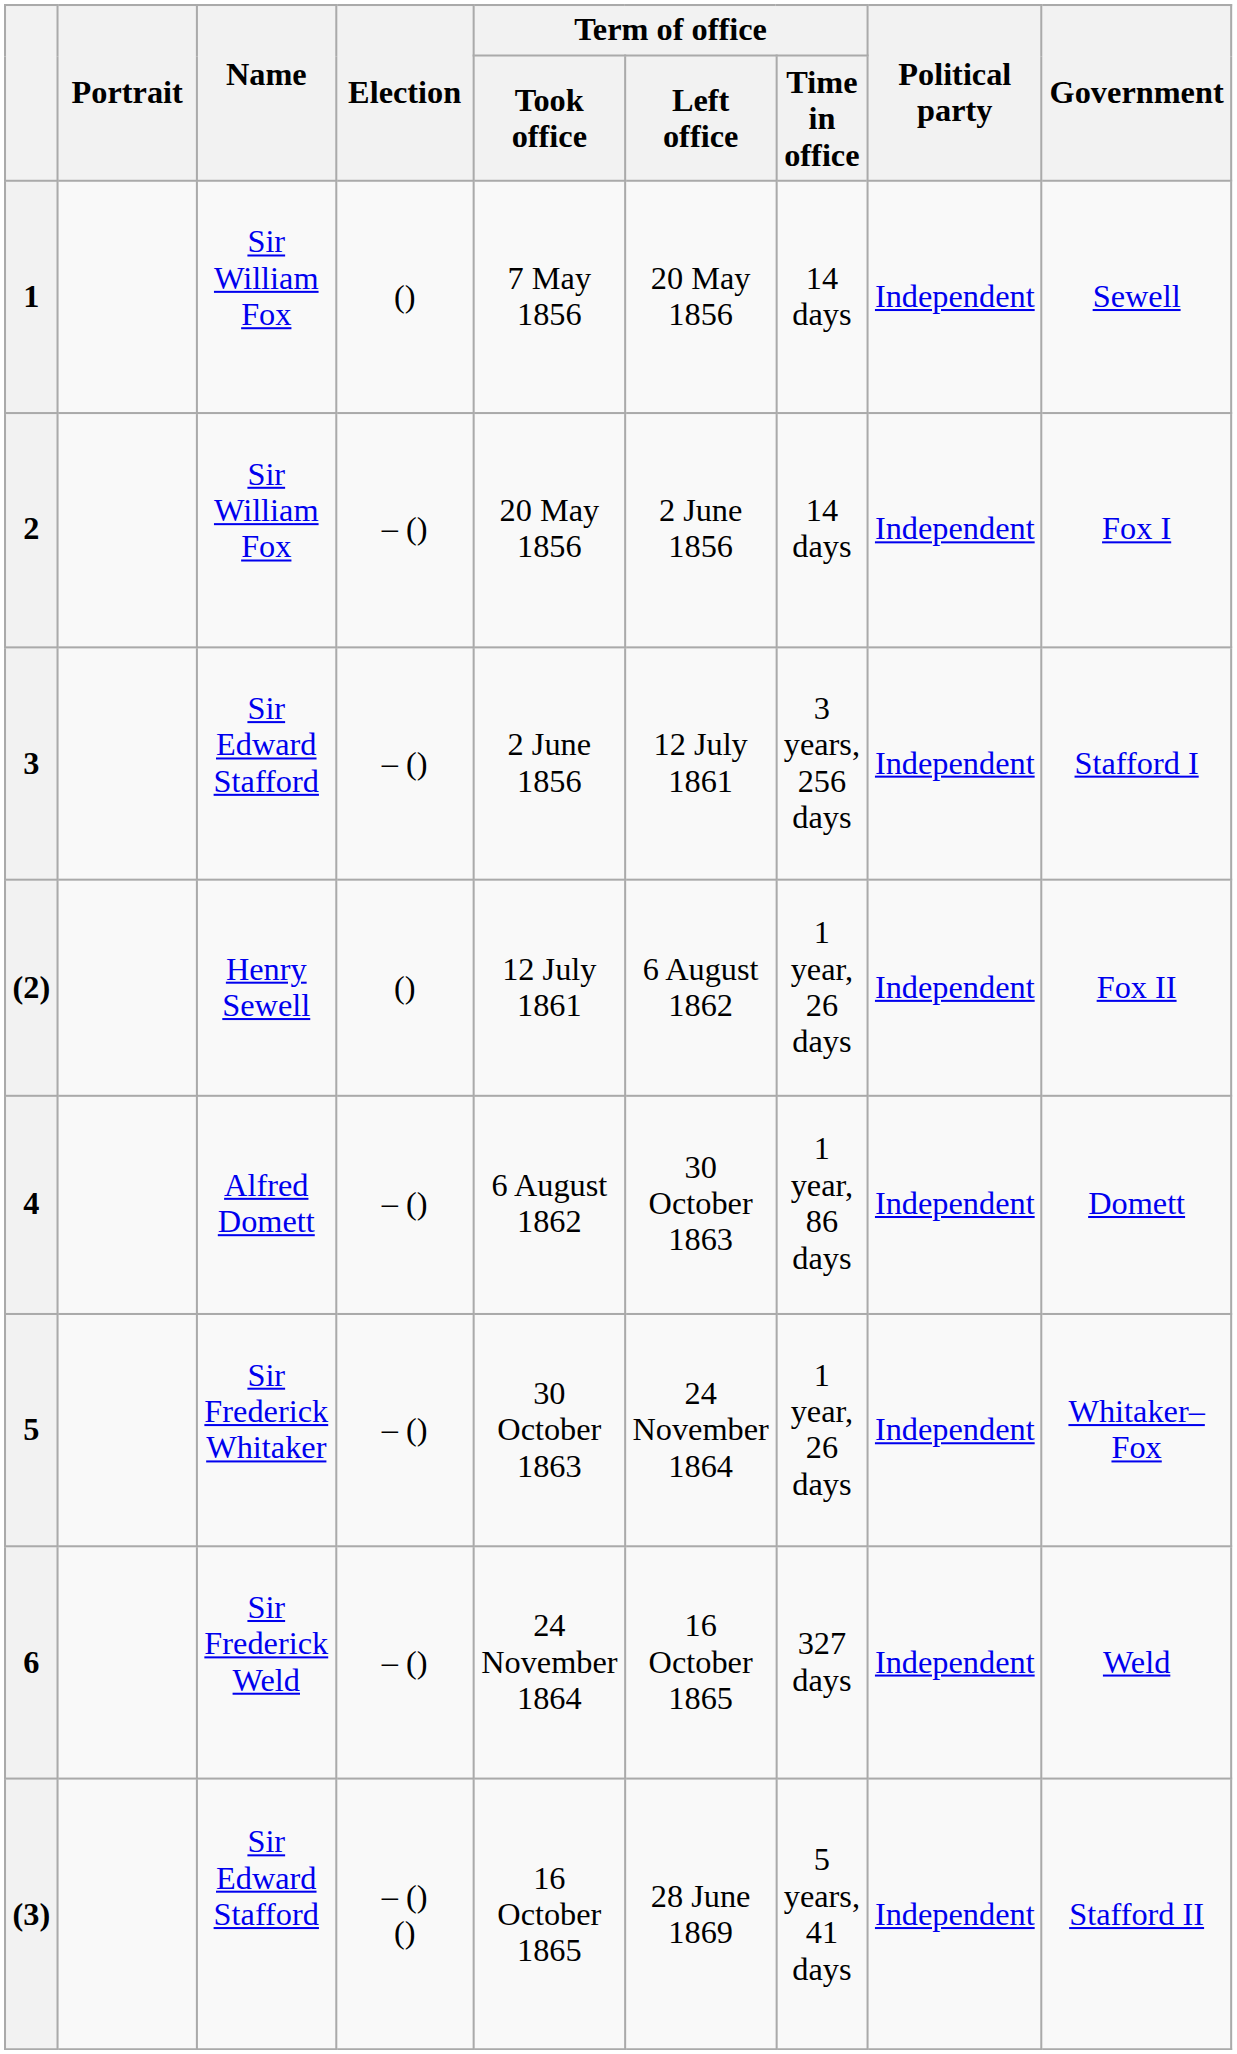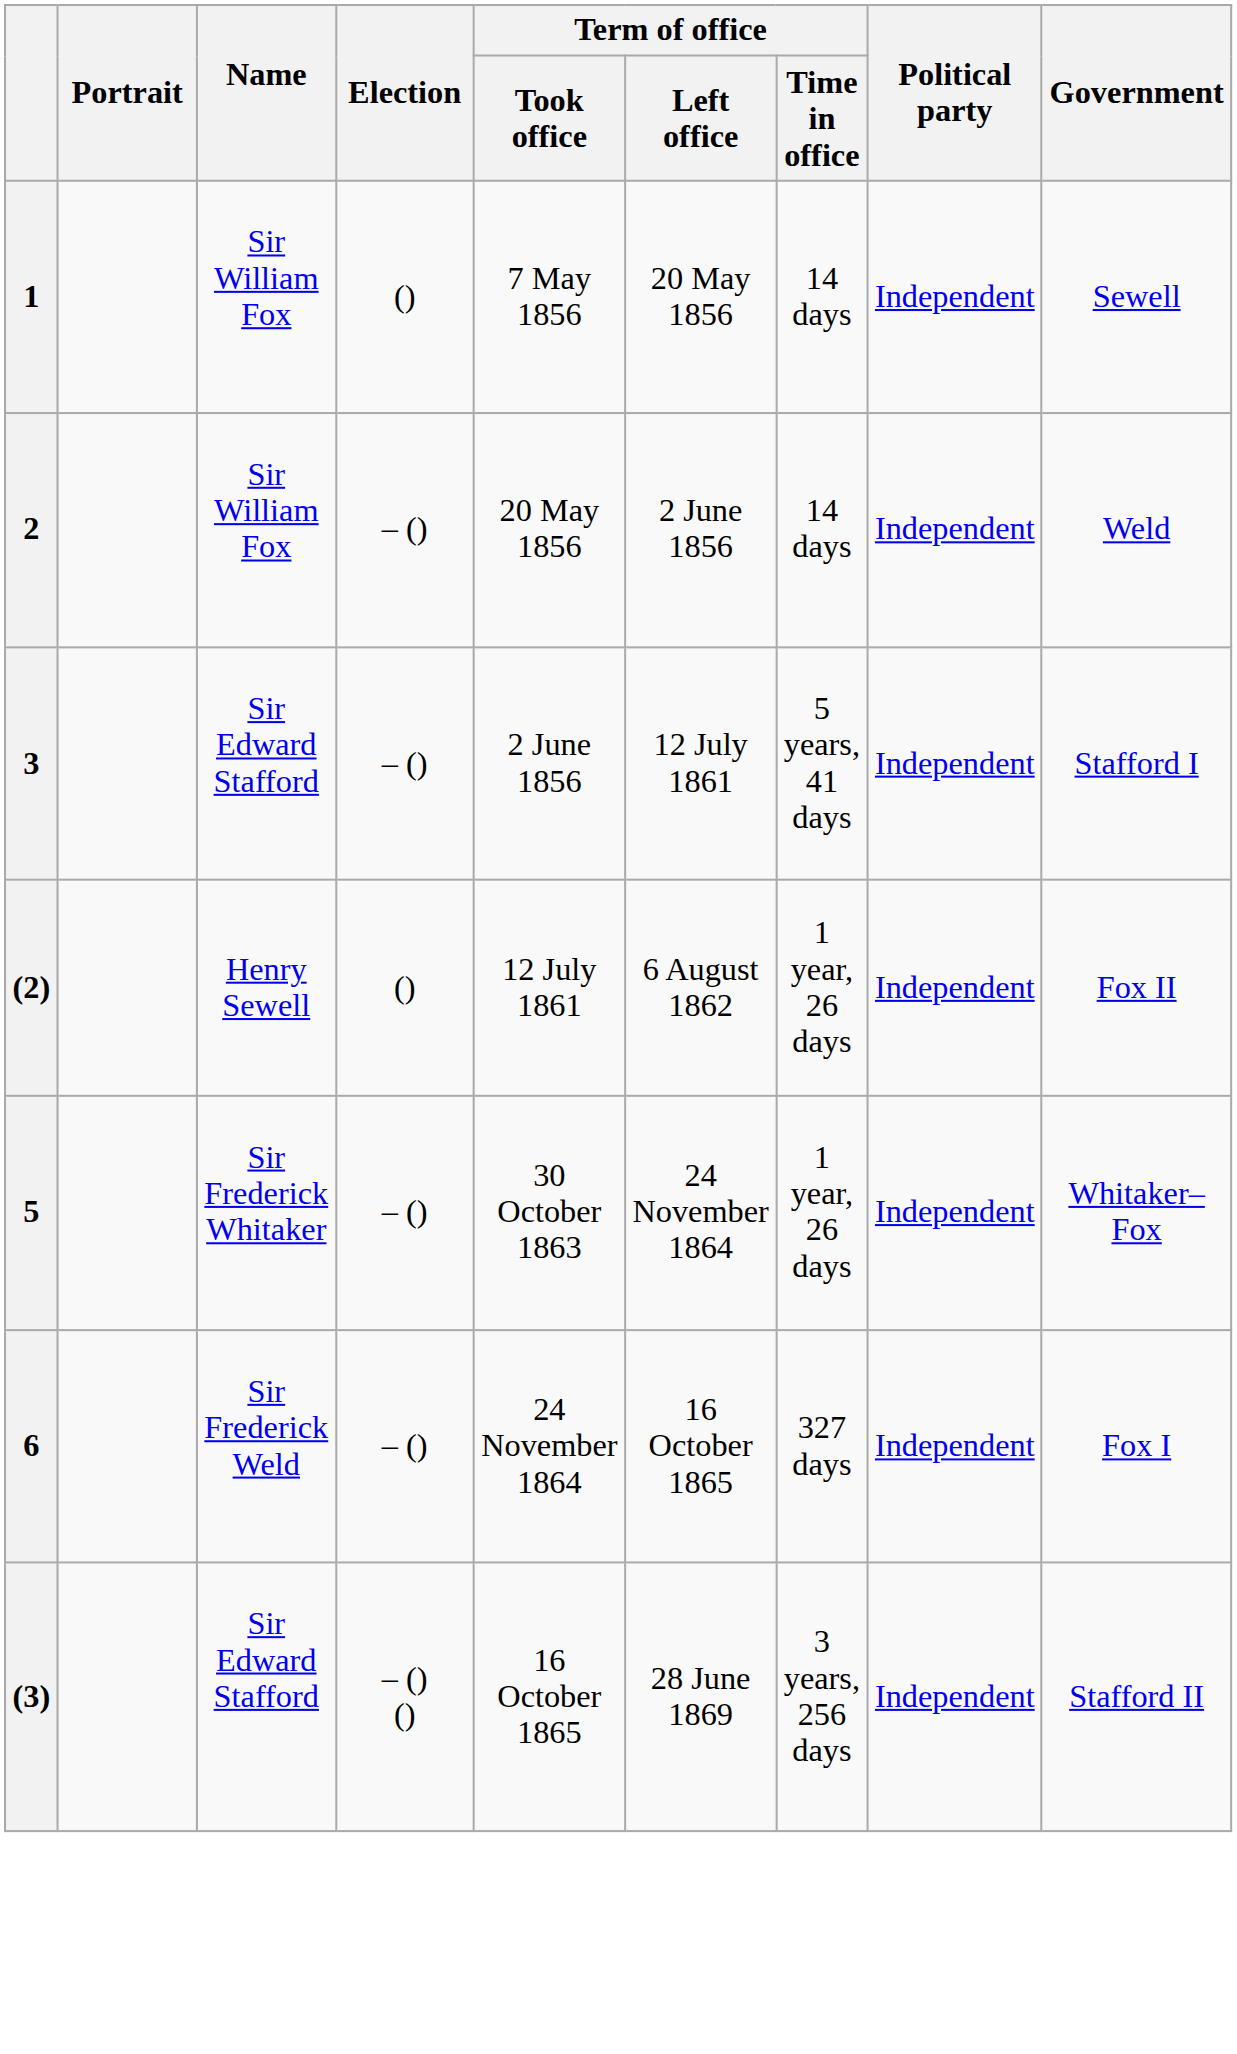(1137, 529) Fox I -> (1137, 529) Weld
(822, 762) 3 years, 256 days -> (822, 762) 5 years, 41 days
- row: (31, 1204)
(1137, 1662) Weld -> (1137, 1445) Fox I
(822, 1913) 5 years, 41 days -> (822, 1696) 3 years, 256 days
